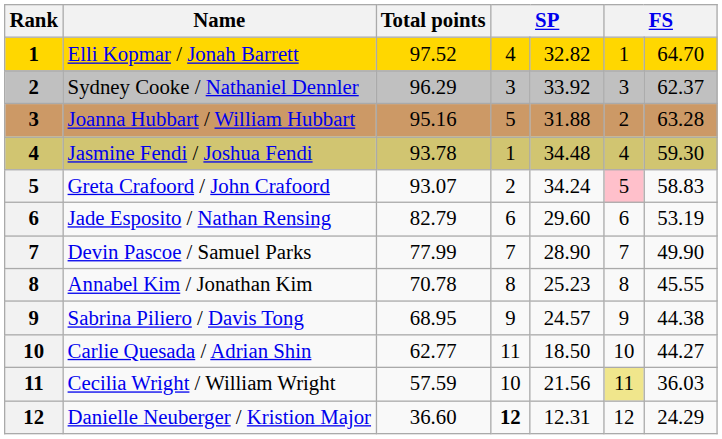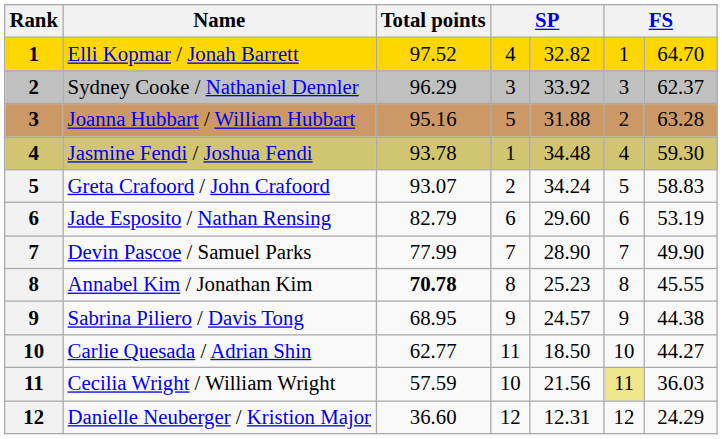(624, 185) pink background -> (624, 185) no background
(433, 284) normal -> (433, 284) bold
(510, 416) bold -> (510, 416) normal
